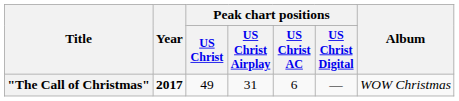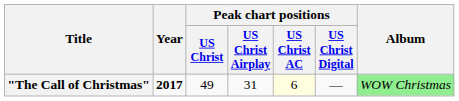(294, 84) no background -> (294, 84) lightyellow background
(406, 84) no background -> (406, 84) lightgreen background
